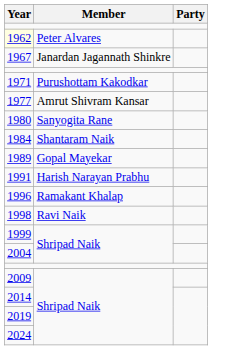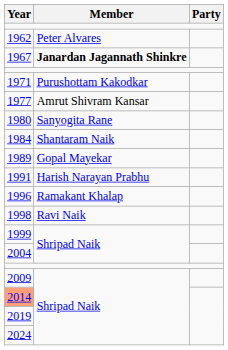(19, 38) lightyellow background -> (19, 38) no background
(104, 57) normal -> (112, 57) bold
(19, 297) no background -> (19, 297) lightsalmon background
